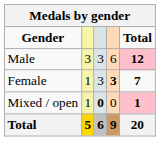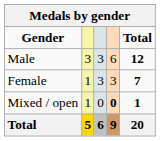(137, 59) pink background -> (137, 59) no background
(113, 81) bold -> (113, 81) normal
(101, 103) bold -> (101, 103) normal
(113, 103) normal -> (113, 103) bold
(137, 103) pink background -> (137, 103) no background
